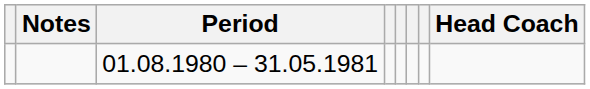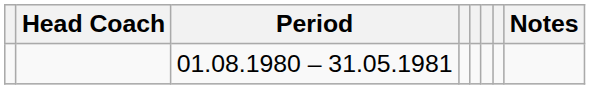columns swapped: (507, 24) <-> (56, 24)
